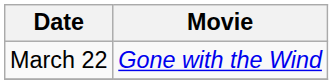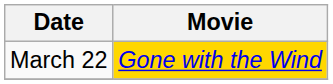(220, 60) no background -> (220, 60) gold background
